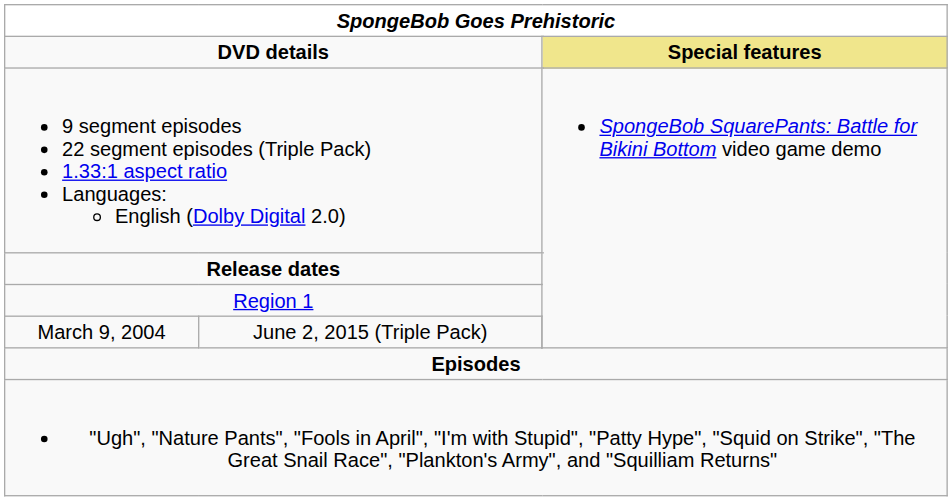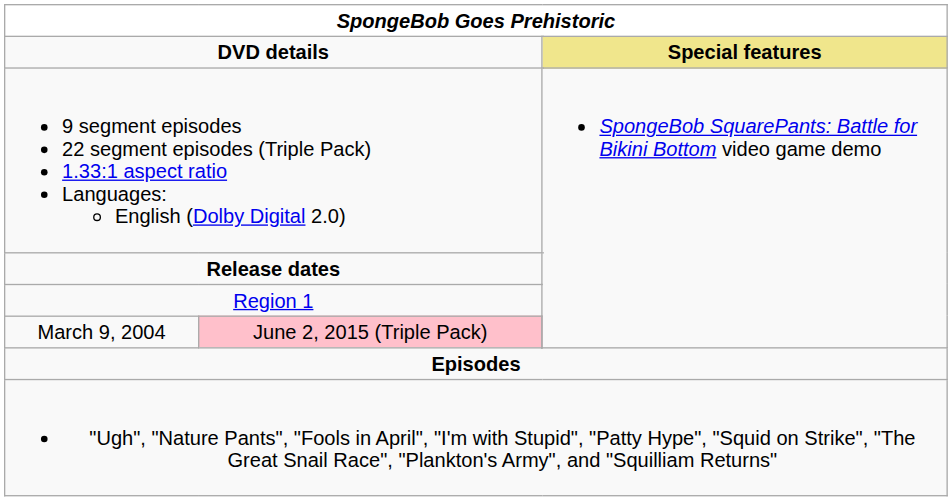(370, 332) no background -> (370, 332) pink background
